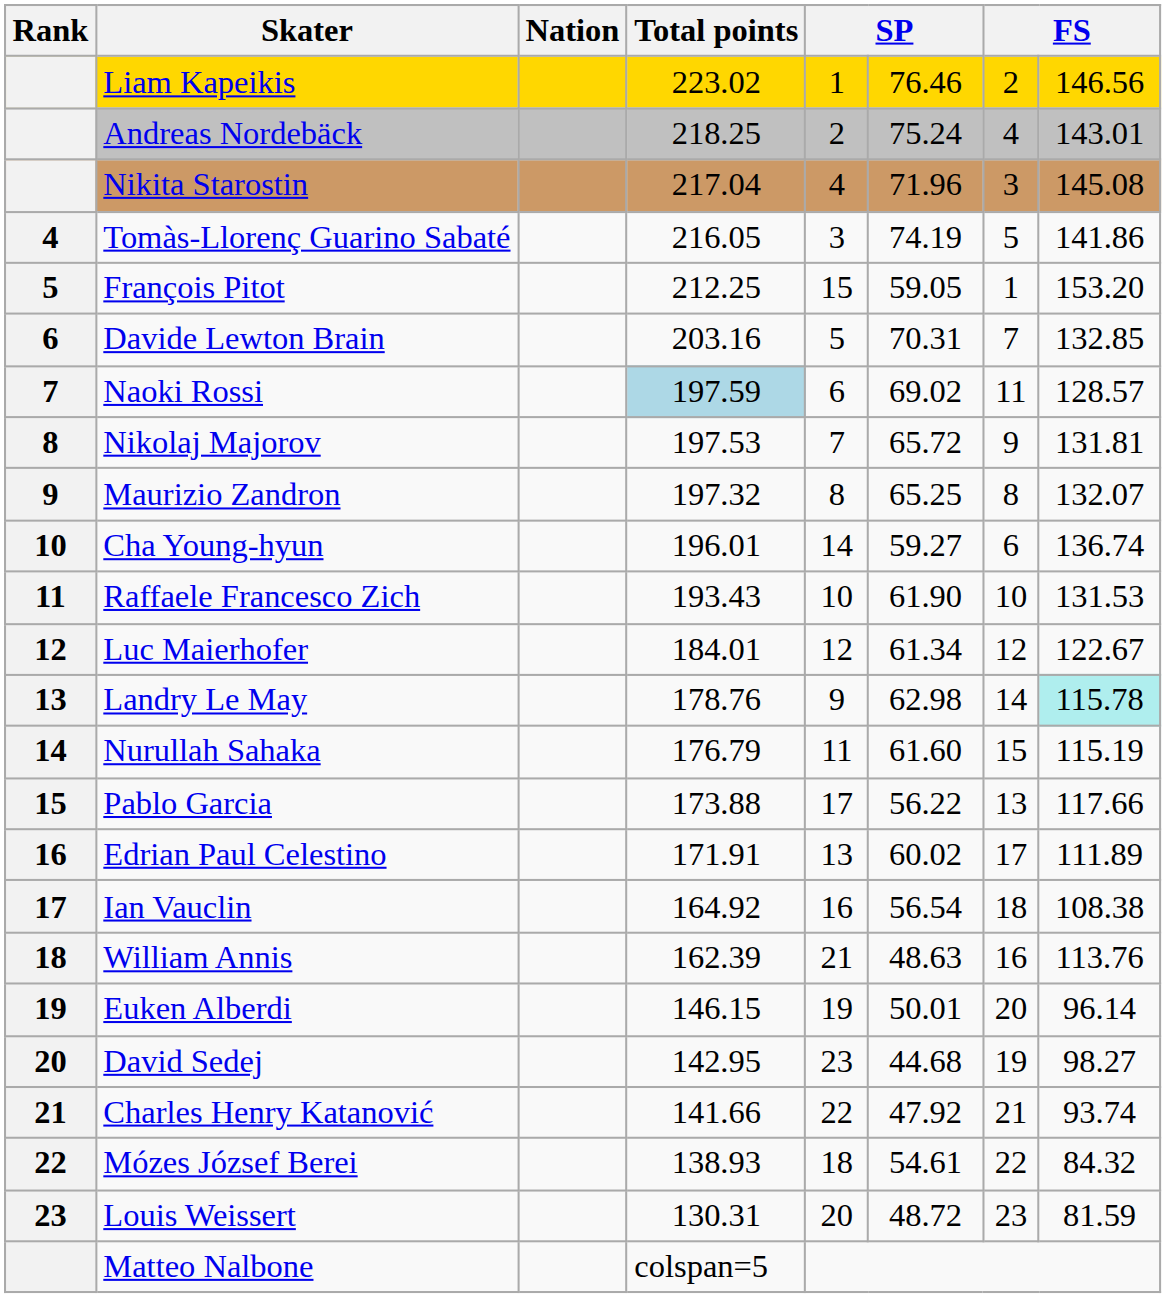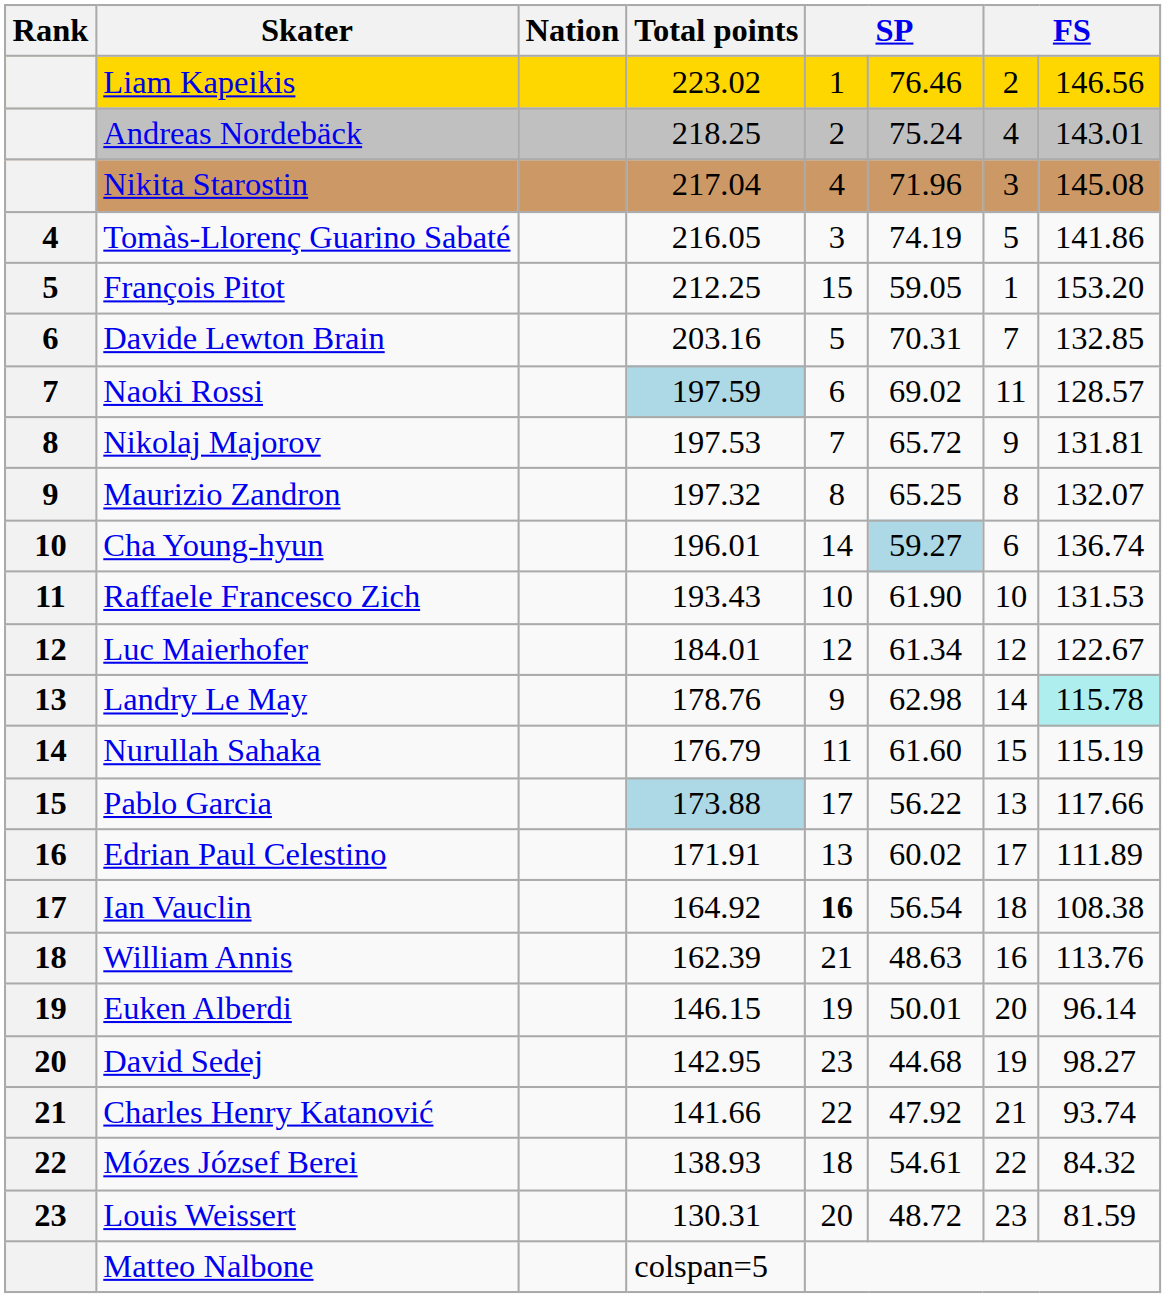(926, 545) no background -> (926, 545) lightblue background
(716, 802) no background -> (716, 802) lightblue background
(837, 905) normal -> (837, 905) bold
